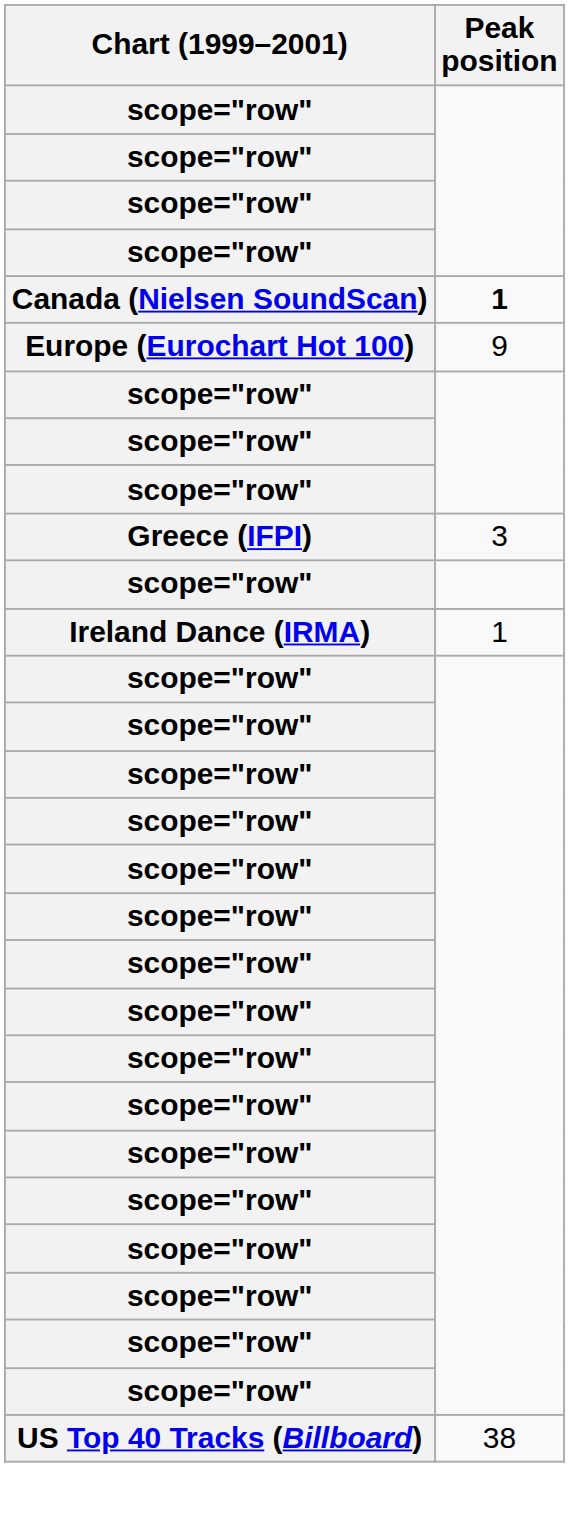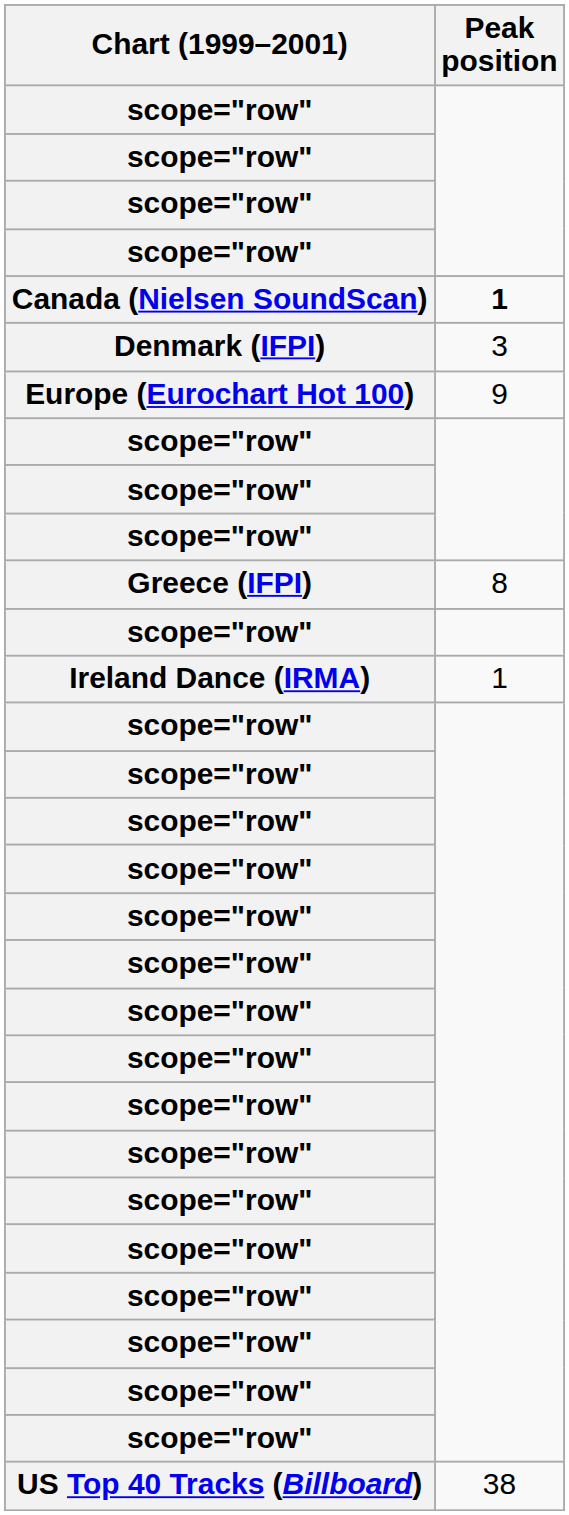+ row: (220, 346)
(499, 536) 3 -> (499, 583) 8
